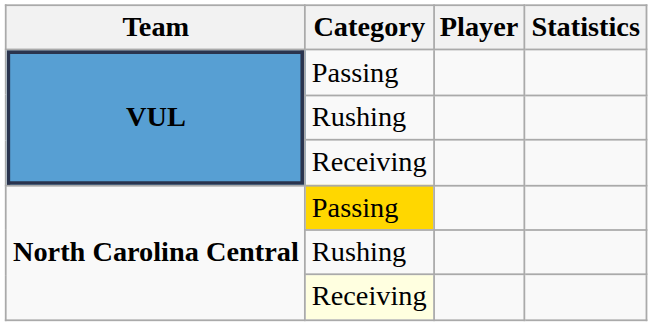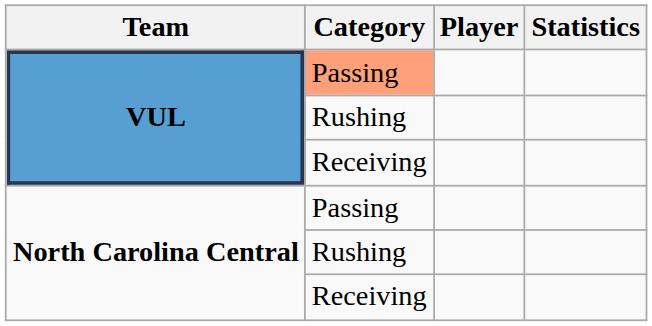(355, 72) no background -> (355, 72) lightsalmon background
(355, 206) gold background -> (355, 206) no background
(369, 296) lightyellow background -> (369, 296) no background
